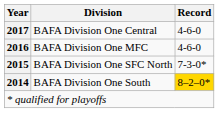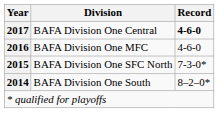(189, 30) normal -> (189, 30) bold
(194, 82) gold background -> (194, 82) no background
